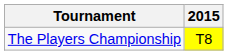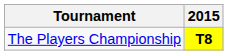(204, 39) normal -> (204, 39) bold
